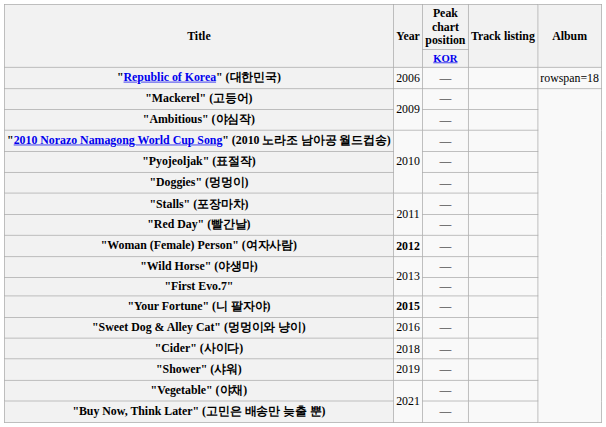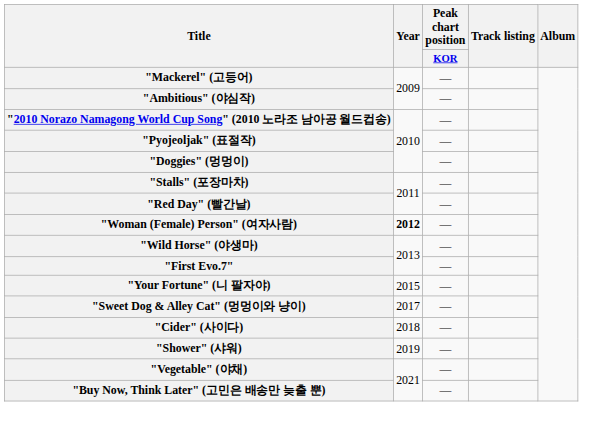- row: (199, 77)
(408, 306) bold -> (408, 285) normal
(408, 327) 2016 -> (408, 306) 2017
